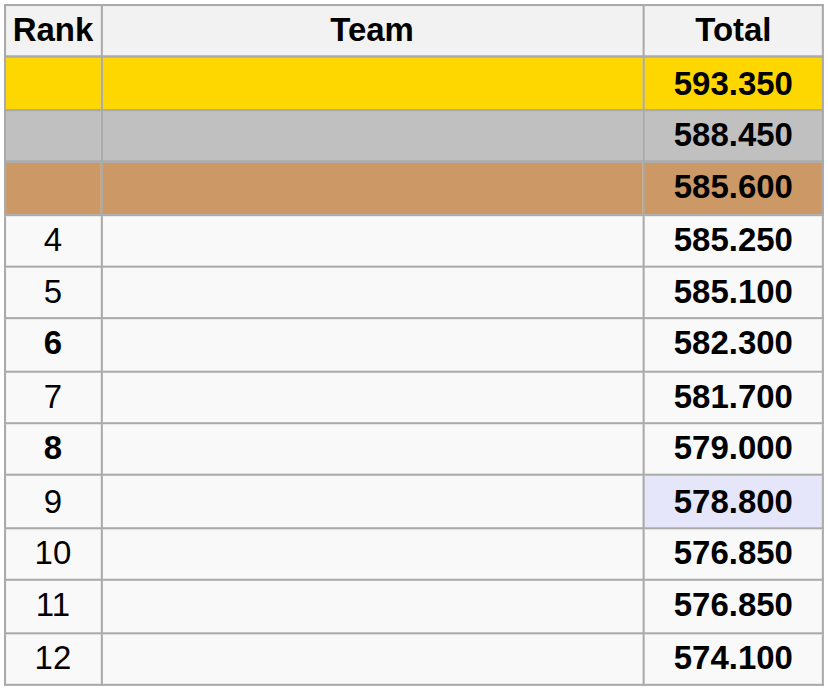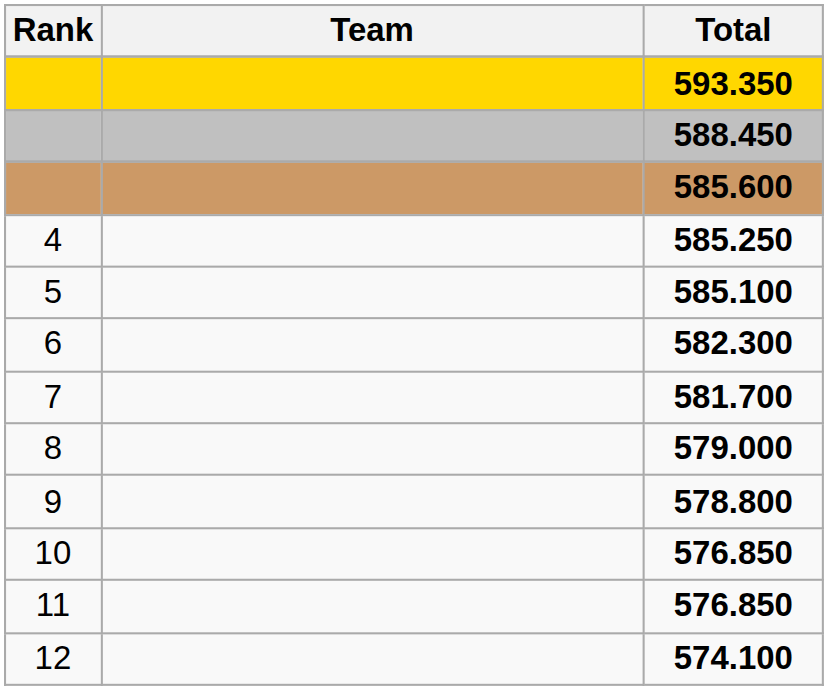(53, 344) bold -> (53, 344) normal
(53, 448) bold -> (53, 448) normal
(733, 501) lavender background -> (733, 501) no background
